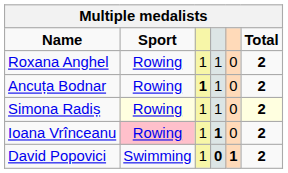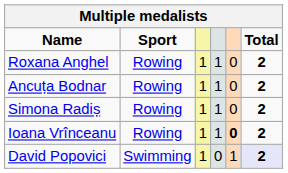(203, 86) bold -> (203, 86) normal
(157, 110) lightyellow background -> (157, 110) no background
(262, 110) lightyellow background -> (262, 110) no background
(157, 133) pink background -> (157, 133) no background
(218, 133) bold -> (218, 133) normal
(233, 133) normal -> (233, 133) bold
(218, 156) bold -> (218, 156) normal
(233, 156) bold -> (233, 156) normal
(262, 156) no background -> (262, 156) lavender background
